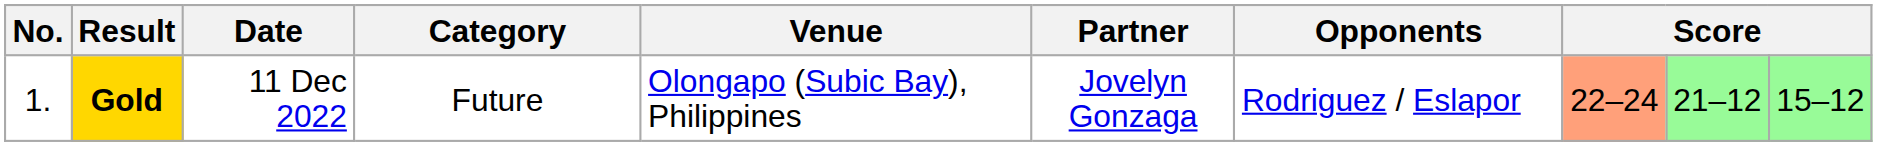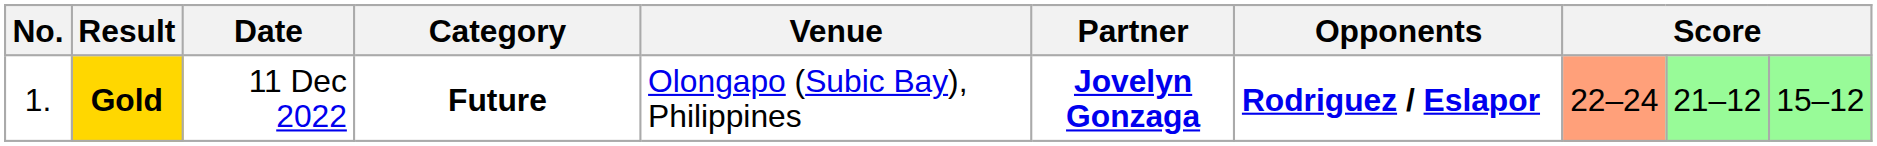(497, 98) normal -> (497, 98) bold
(1133, 98) normal -> (1133, 98) bold
(1381, 98) normal -> (1391, 98) bold
